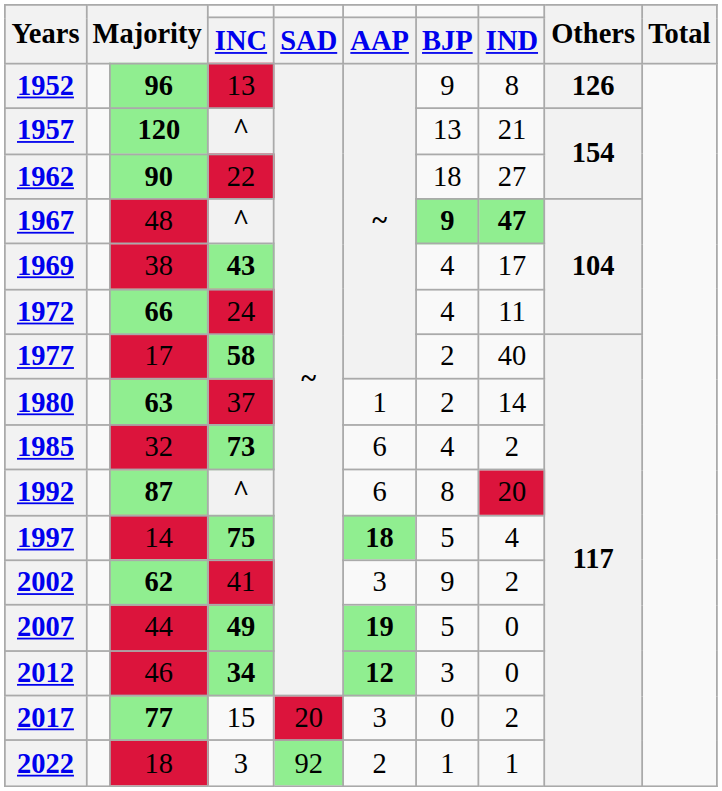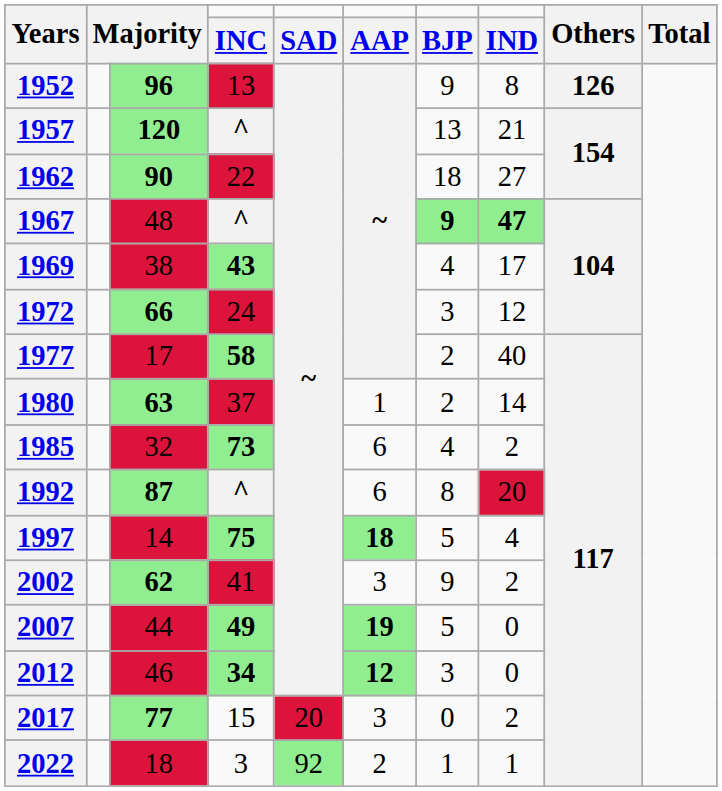(447, 311) 4 -> (447, 311) 3
(512, 311) 11 -> (512, 311) 12
